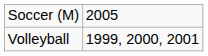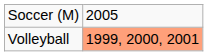(142, 39) no background -> (142, 39) lightsalmon background
